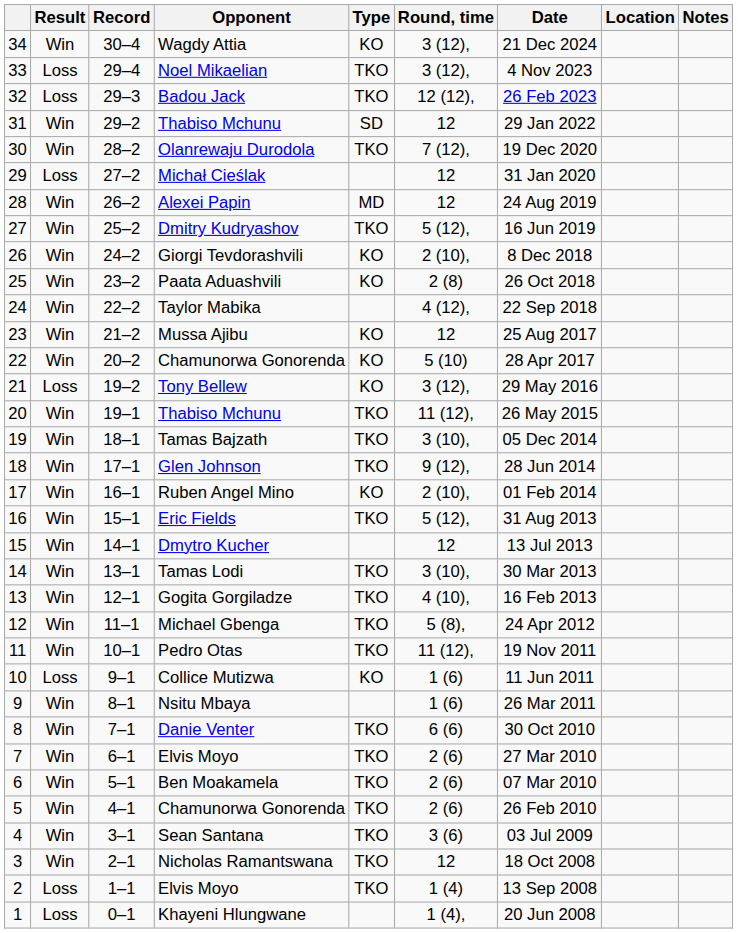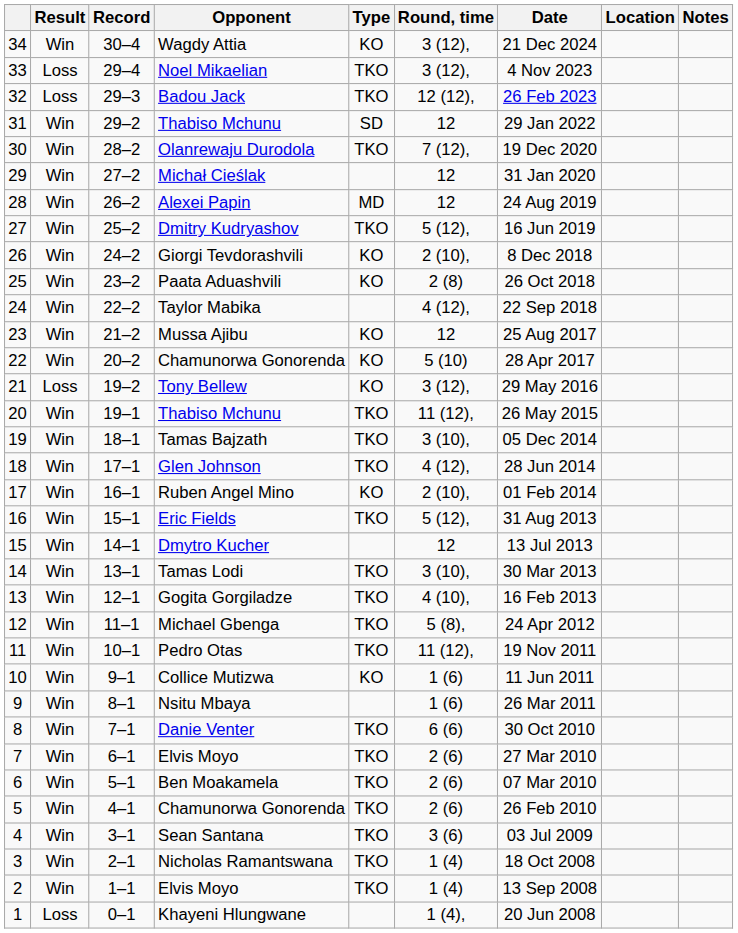(60, 176) Loss -> (60, 176) Win
(446, 466) 9 (12), -> (446, 466) 4 (12),
(60, 677) Loss -> (60, 677) Win
(446, 862) 12 -> (446, 862) 1 (4)
(60, 888) Loss -> (60, 888) Win
